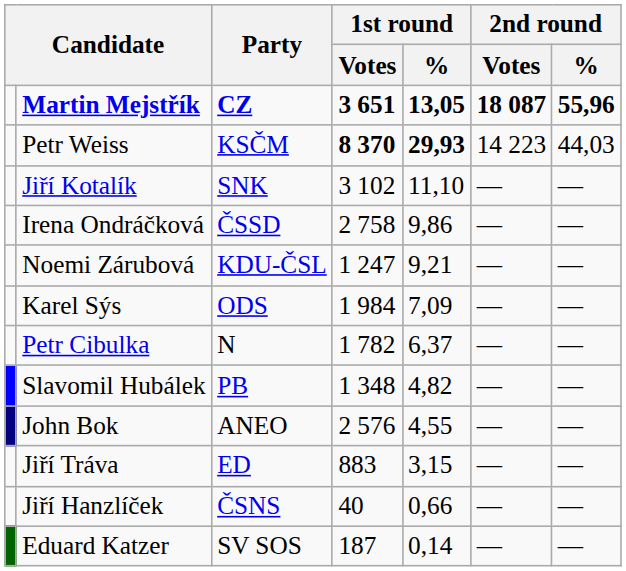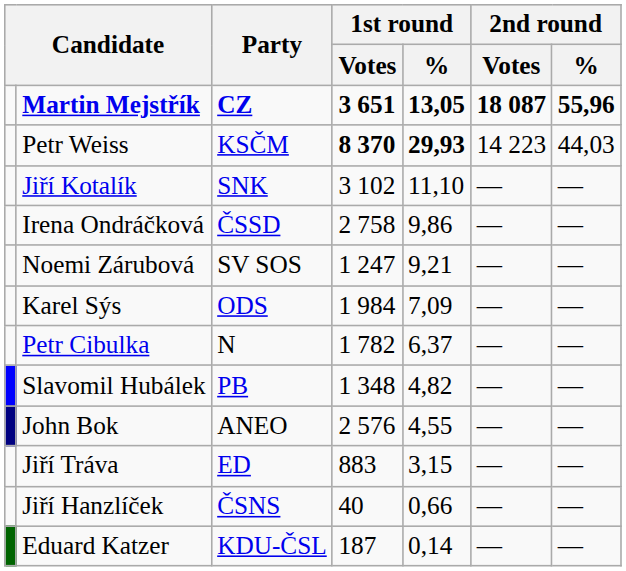(272, 265) KDU-ČSL -> (259, 265) SV SOS
(259, 545) SV SOS -> (272, 545) KDU-ČSL
